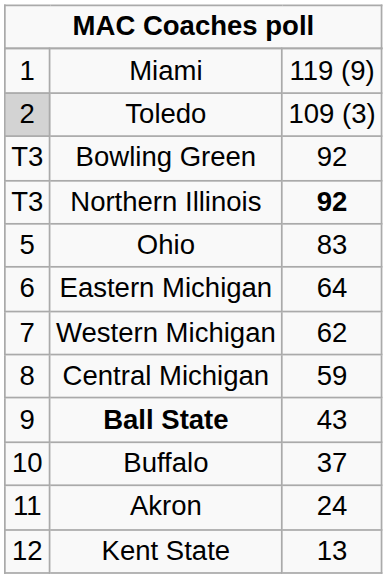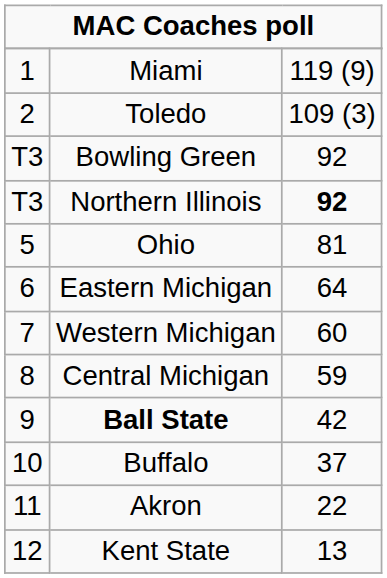(27, 114) lightgrey background -> (27, 114) no background
(332, 245) 83 -> (332, 245) 81
(332, 332) 62 -> (332, 332) 60
(332, 419) 43 -> (332, 419) 42
(332, 506) 24 -> (332, 506) 22
